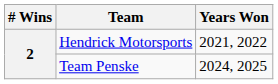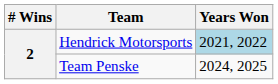(233, 41) no background -> (233, 41) lightblue background
